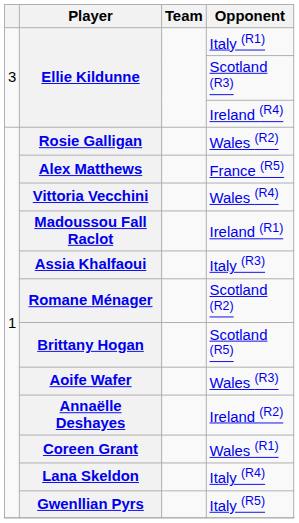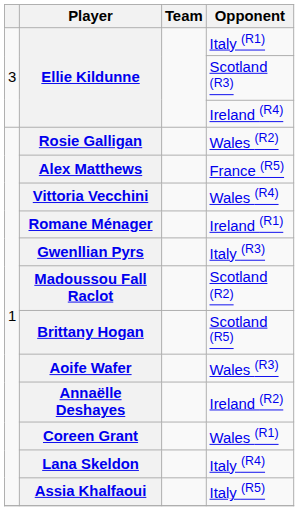(91, 230) Madoussou Fall Raclot -> (91, 224) Romane Ménager
(91, 264) Assia Khalfaoui -> (91, 252) Gwenllian Pyrs
(91, 300) Romane Ménager -> (91, 288) Madoussou Fall Raclot
(91, 504) Gwenllian Pyrs -> (91, 491) Assia Khalfaoui
